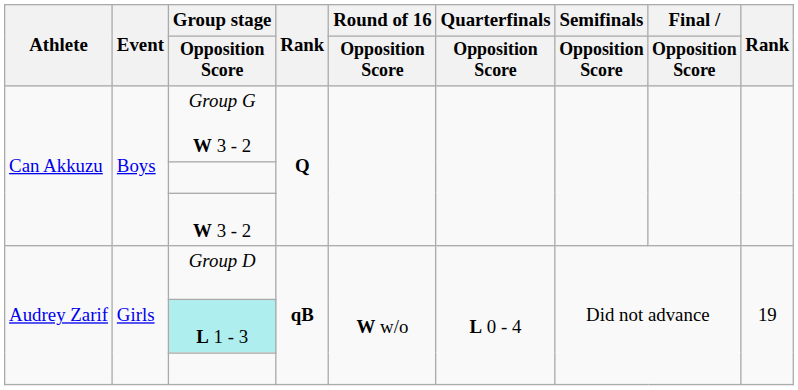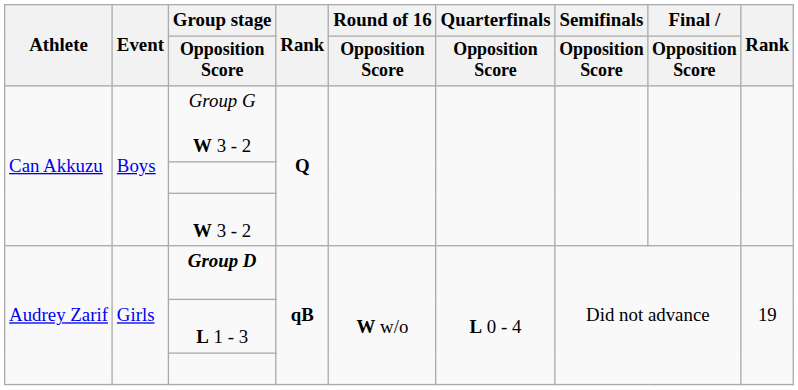(222, 262) normal -> (222, 262) bold
(222, 337) paleturquoise background -> (222, 337) no background
